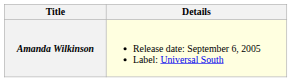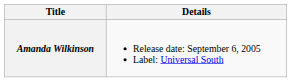(196, 54) lightyellow background -> (196, 54) no background
